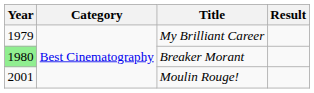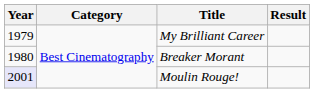(21, 56) lightgreen background -> (21, 56) no background
(21, 77) no background -> (21, 77) lavender background
